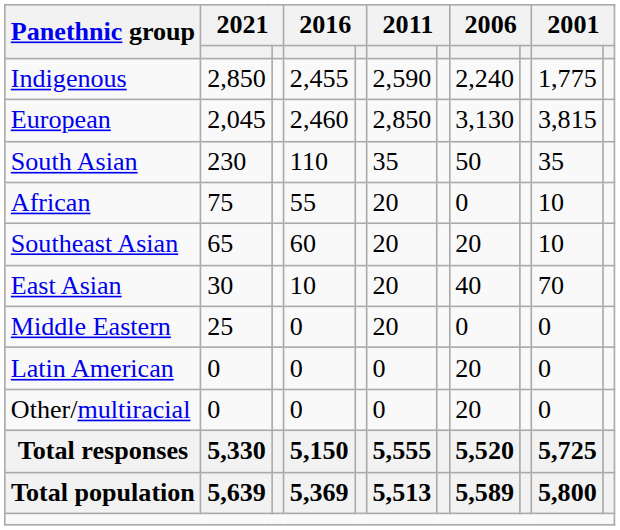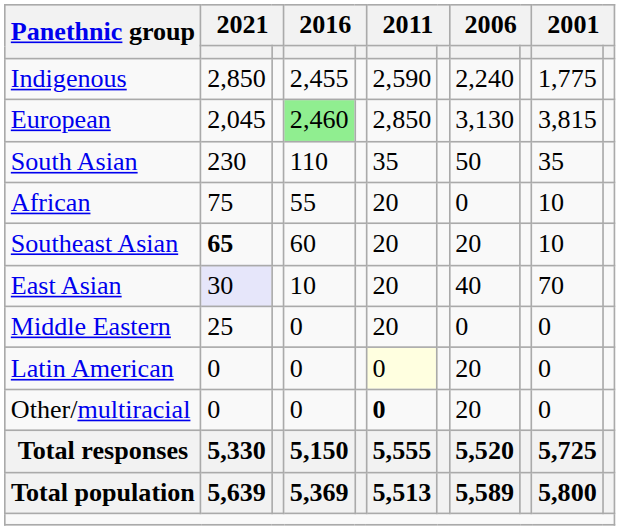(319, 119) no background -> (319, 119) lightgreen background
(220, 244) normal -> (220, 244) bold
(220, 285) no background -> (220, 285) lavender background
(379, 368) no background -> (379, 368) lightyellow background
(379, 409) normal -> (379, 409) bold
